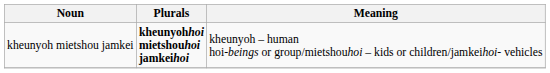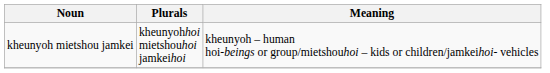(171, 45) bold -> (169, 45) normal
